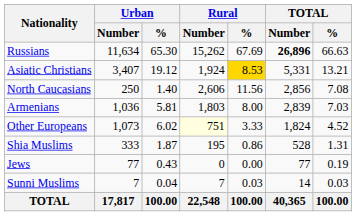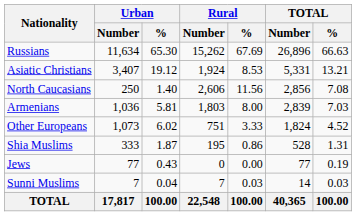(294, 51) bold -> (294, 51) normal
(252, 70) gold background -> (252, 70) no background
(216, 126) lightyellow background -> (216, 126) no background
